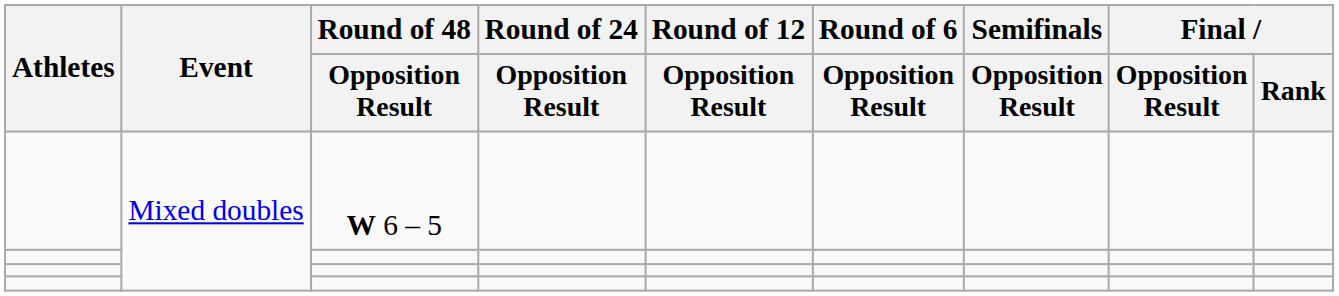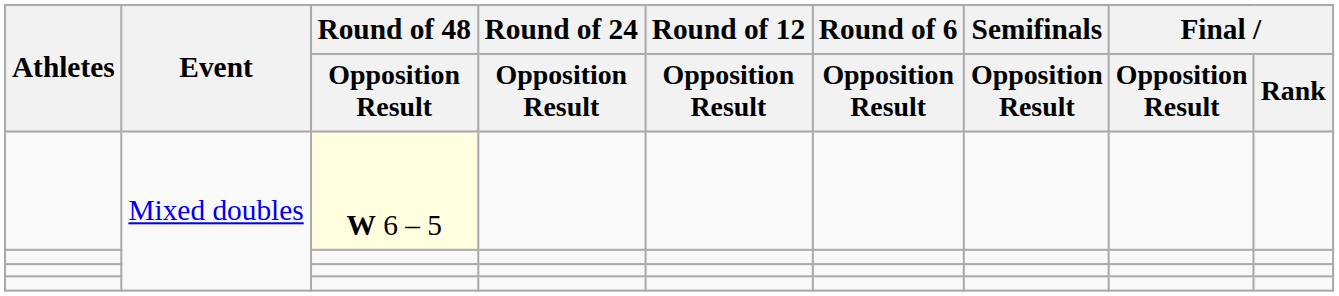(394, 225) no background -> (394, 225) lightyellow background
